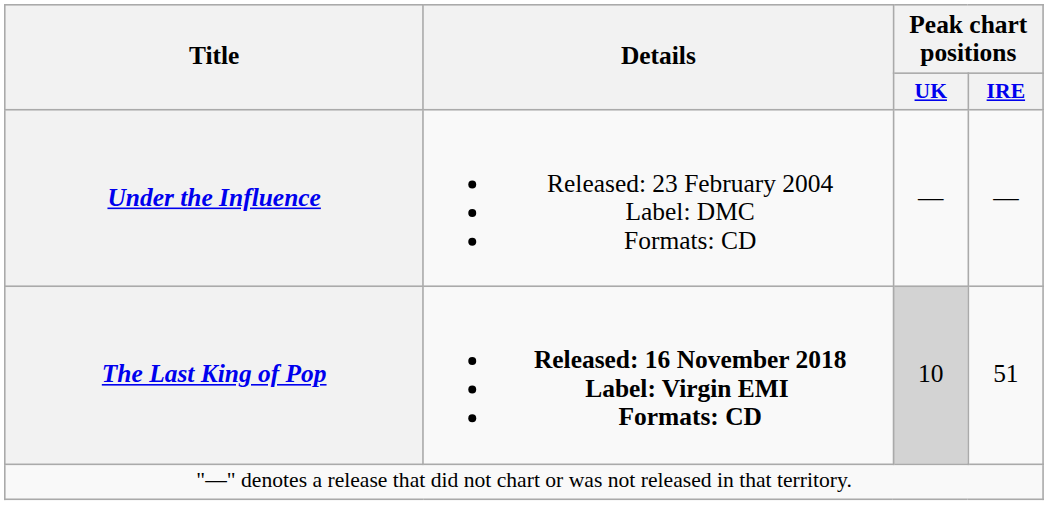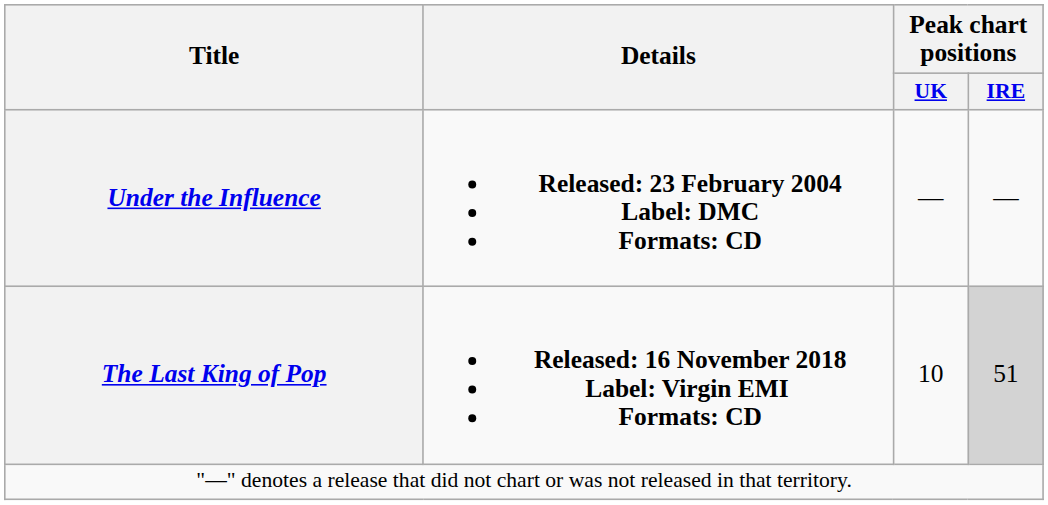(658, 212) normal -> (658, 212) bold
(931, 374) lightgrey background -> (931, 374) no background
(1006, 374) no background -> (1006, 374) lightgrey background
